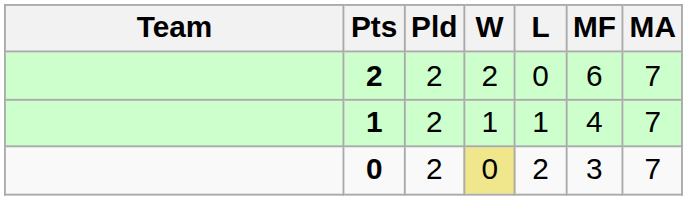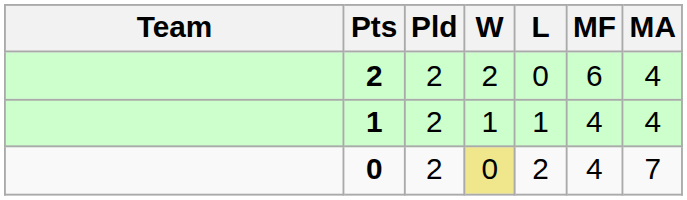(653, 75) 7 -> (653, 75) 4
(653, 122) 7 -> (653, 122) 4
(594, 169) 3 -> (594, 169) 4
